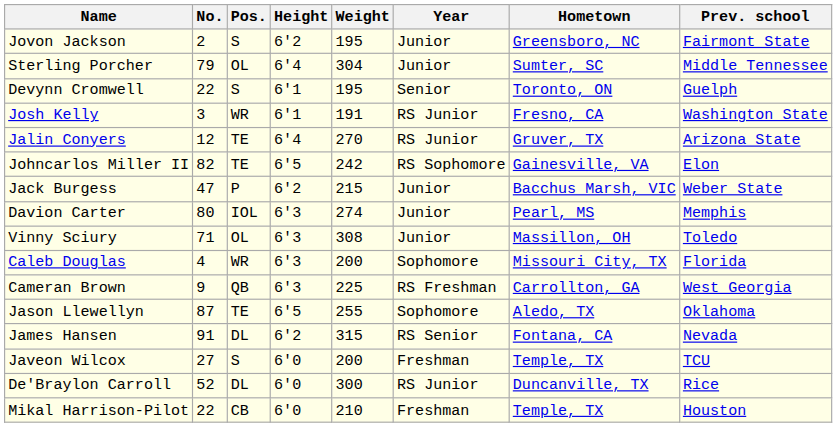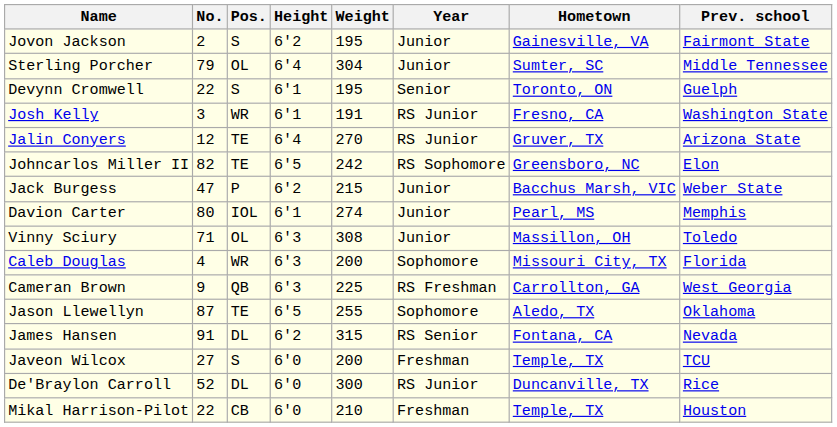(576, 41) Greensboro, NC -> (581, 41) Gainesville, VA
(581, 164) Gainesville, VA -> (576, 164) Greensboro, NC
(288, 213) 6'3 -> (288, 213) 6'1
